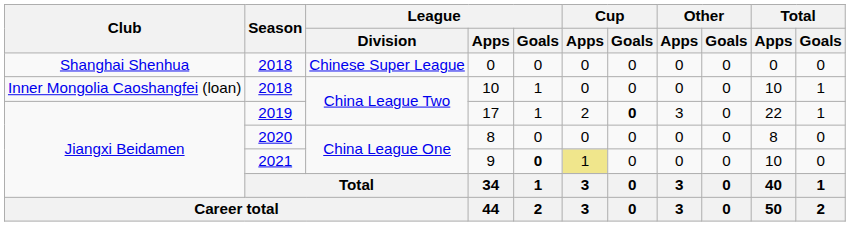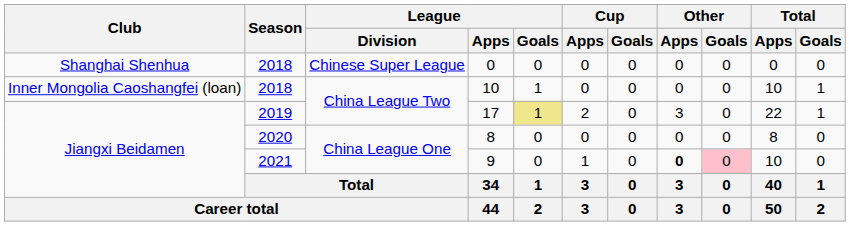(538, 112) no background -> (538, 112) khaki background
(632, 112) bold -> (632, 112) normal
(538, 161) bold -> (538, 161) normal
(585, 161) khaki background -> (585, 161) no background
(679, 161) normal -> (679, 161) bold
(726, 161) no background -> (726, 161) pink background
